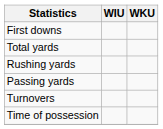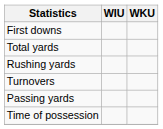rows swapped: (40, 81) <-> (31, 98)
